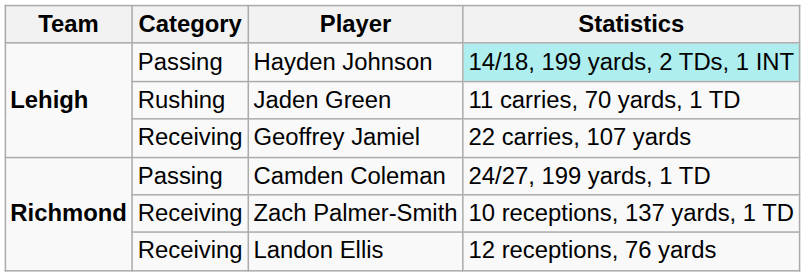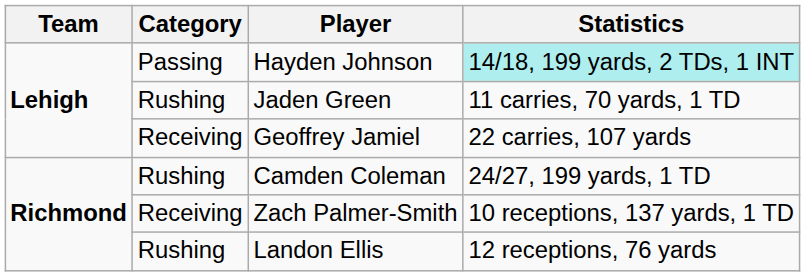(180, 175) Passing -> (182, 175) Rushing
(190, 251) Receiving -> (182, 251) Rushing
